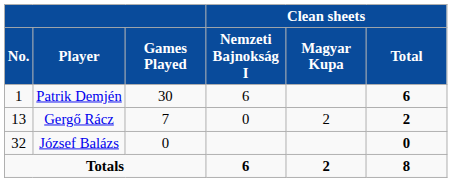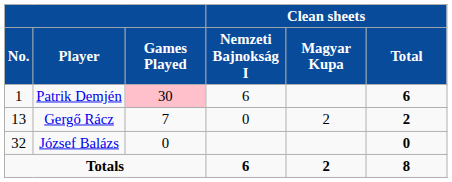(165, 95) no background -> (165, 95) pink background
